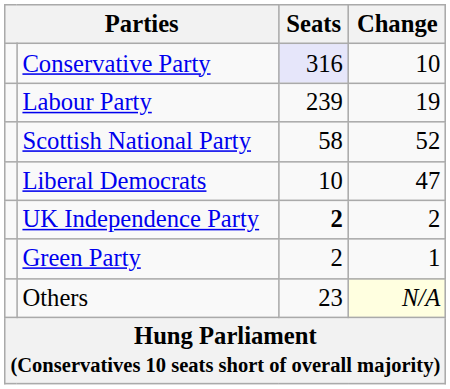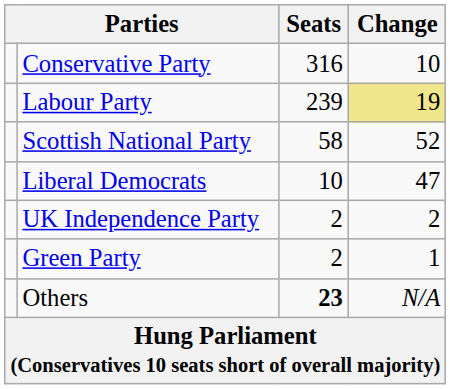(324, 63) lavender background -> (324, 63) no background
(428, 102) no background -> (428, 102) khaki background
(337, 219) bold -> (337, 219) normal
(331, 297) normal -> (331, 297) bold
(421, 297) lightyellow background -> (421, 297) no background
